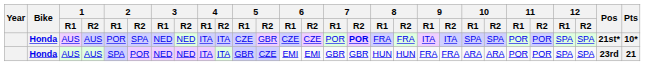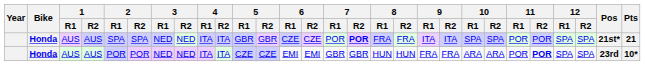(116, 40) POR -> (116, 40) SPA
(244, 40) CZE -> (244, 40) GBR
(631, 40) 10* -> (631, 40) 21
(116, 54) SPA -> (116, 54) POR
(244, 54) GBR -> (244, 54) CZE
(542, 54) normal -> (542, 54) bold
(631, 54) 21 -> (631, 54) 10*
